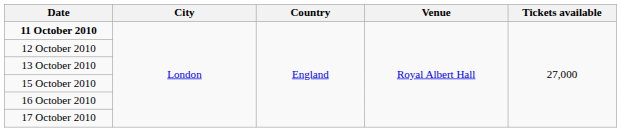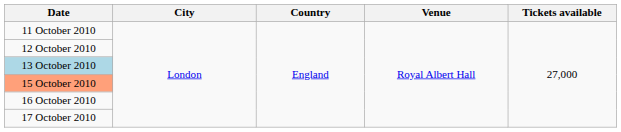(59, 30) bold -> (59, 30) normal
(59, 65) no background -> (59, 65) lightblue background
(59, 83) no background -> (59, 83) lightsalmon background
